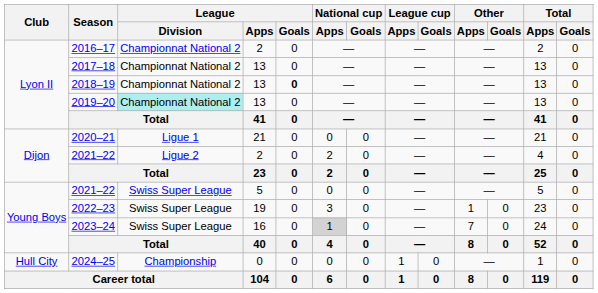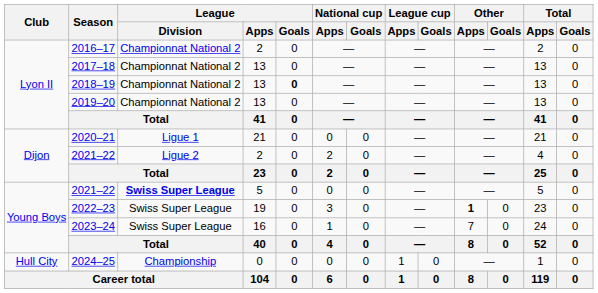(180, 102) paleturquoise background -> (180, 102) no background
(180, 191) normal -> (180, 191) bold
(471, 208) normal -> (471, 208) bold
(330, 226) lightgrey background -> (330, 226) no background
